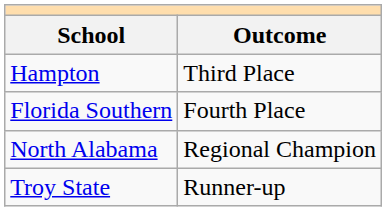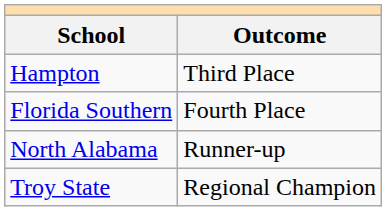(280, 148) Regional Champion -> (234, 148) Runner-up
(234, 186) Runner-up -> (280, 186) Regional Champion
